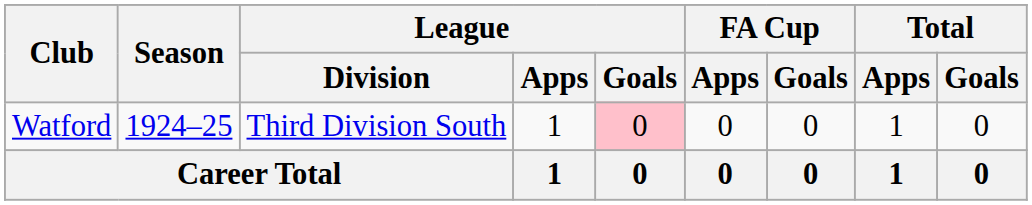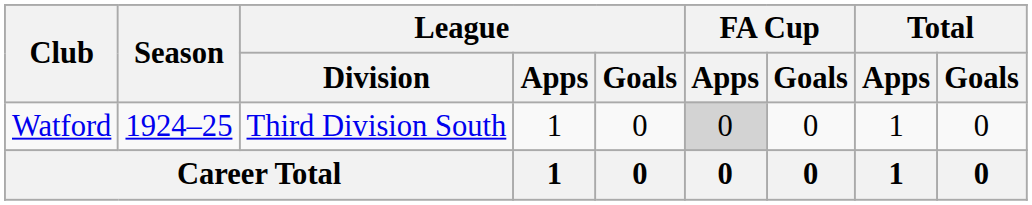(640, 125) pink background -> (640, 125) no background
(725, 125) no background -> (725, 125) lightgrey background
